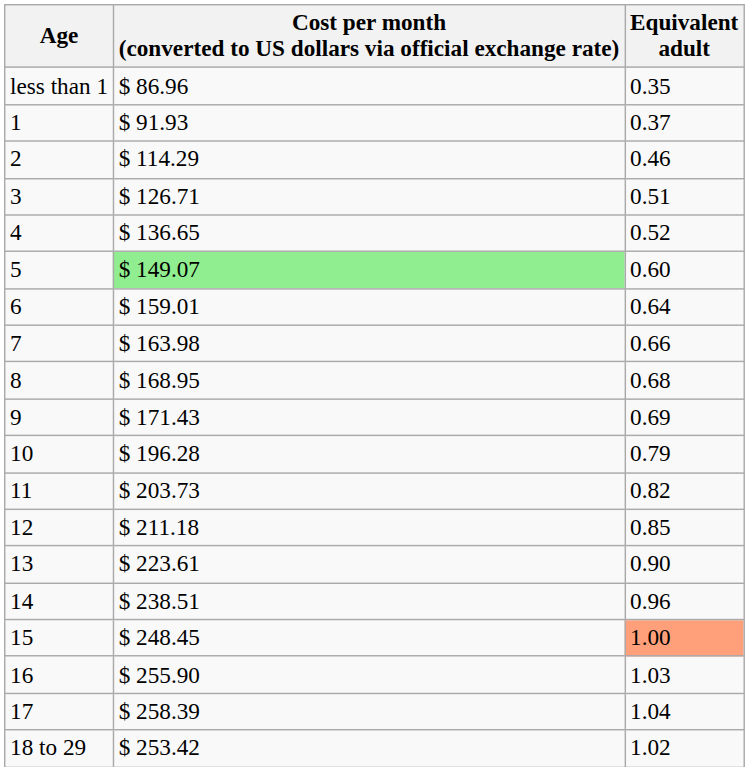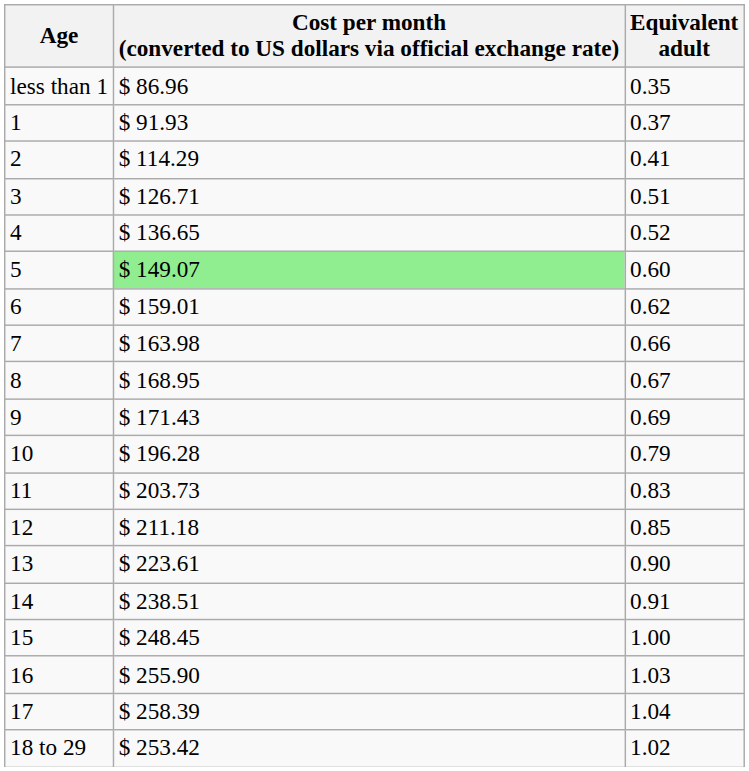(650, 159) 0.46 -> (650, 159) 0.41
(650, 306) 0.64 -> (650, 306) 0.62
(650, 380) 0.68 -> (650, 380) 0.67
(650, 490) 0.82 -> (650, 490) 0.83
(650, 600) 0.96 -> (650, 600) 0.91
(650, 637) lightsalmon background -> (650, 637) no background
